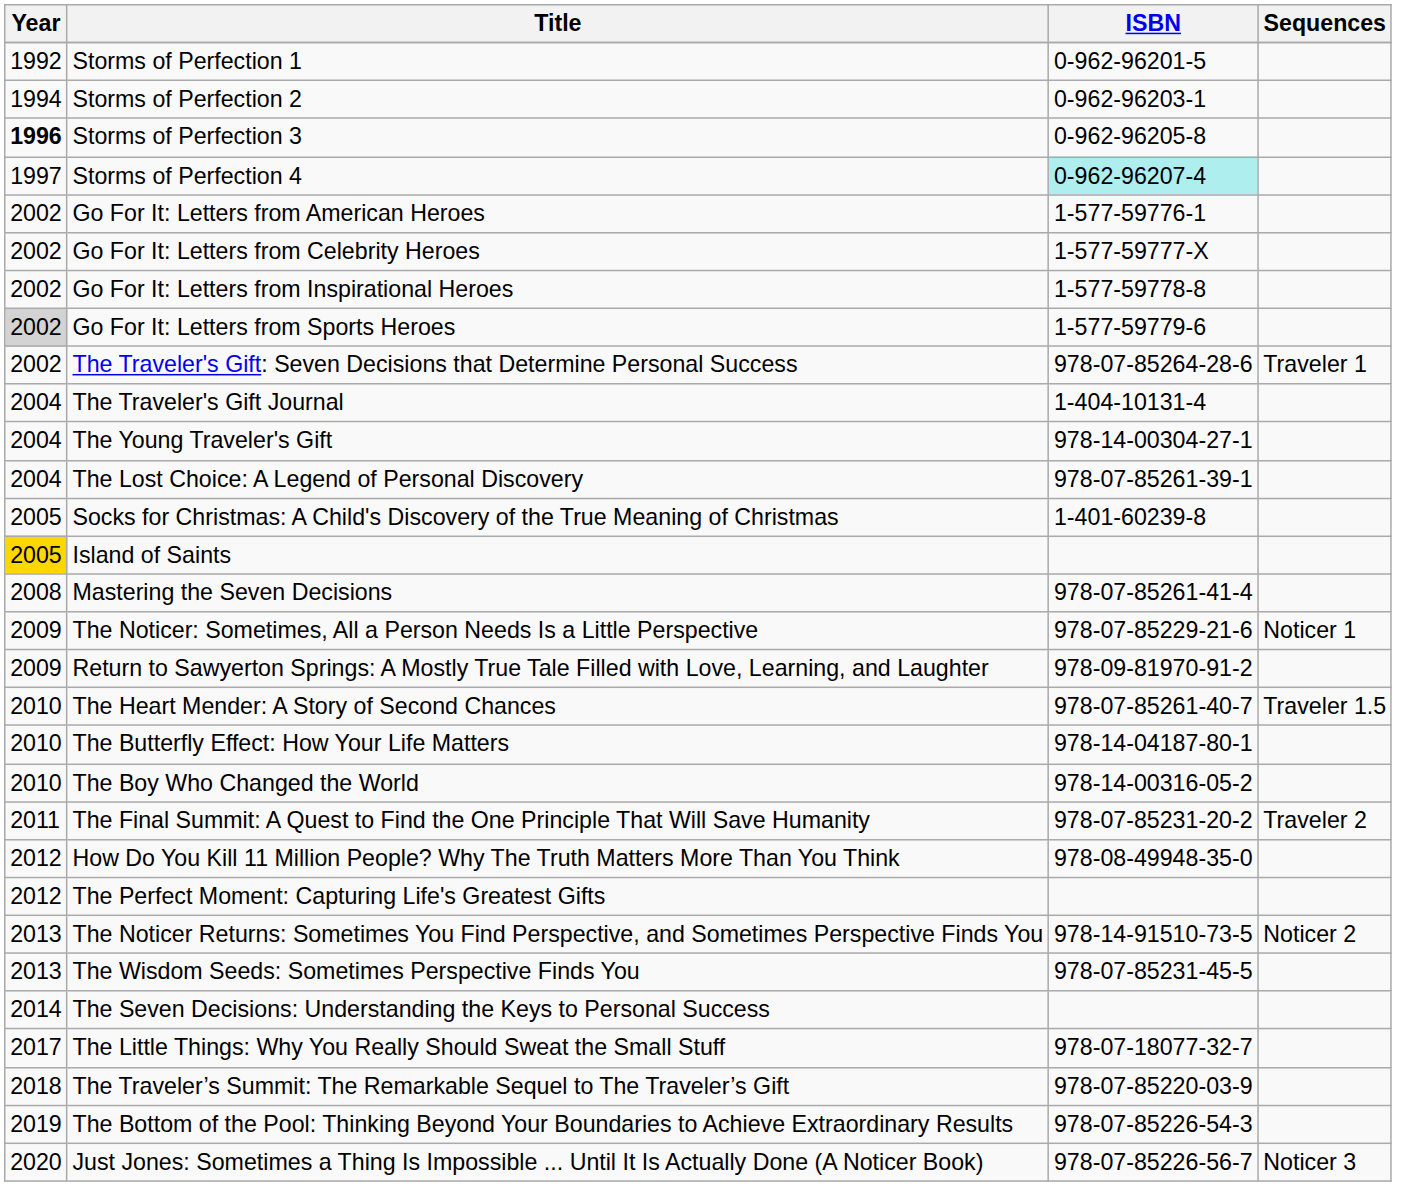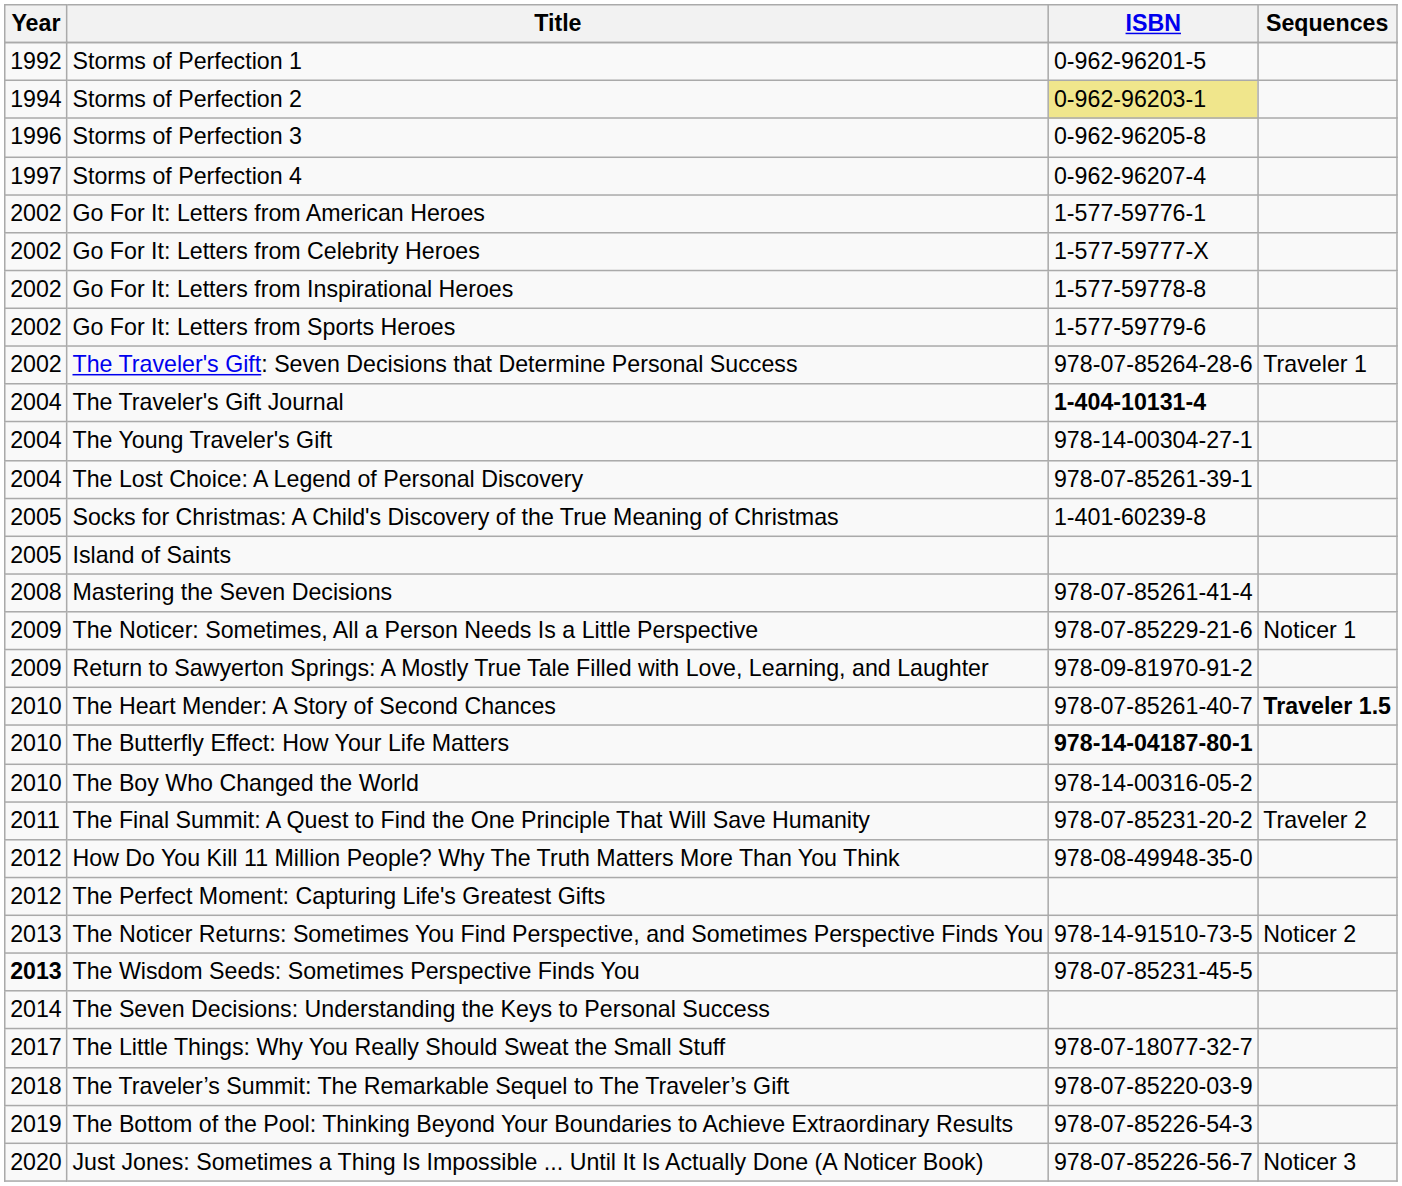(1130, 99) no background -> (1130, 99) khaki background
(36, 137) bold -> (36, 137) normal
(1130, 175) paleturquoise background -> (1130, 175) no background
(36, 327) lightgrey background -> (36, 327) no background
(1130, 403) normal -> (1130, 403) bold
(36, 554) gold background -> (36, 554) no background
(1325, 706) normal -> (1327, 706) bold
(1153, 744) normal -> (1153, 744) bold
(36, 972) normal -> (36, 972) bold
